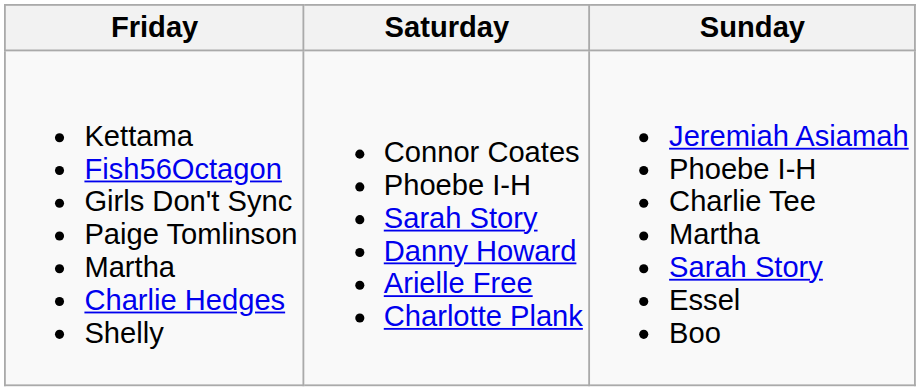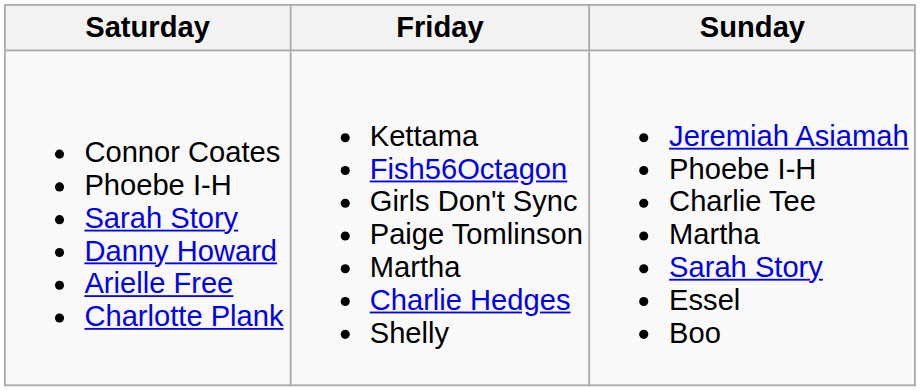columns swapped: (155, 27) <-> (447, 27)
